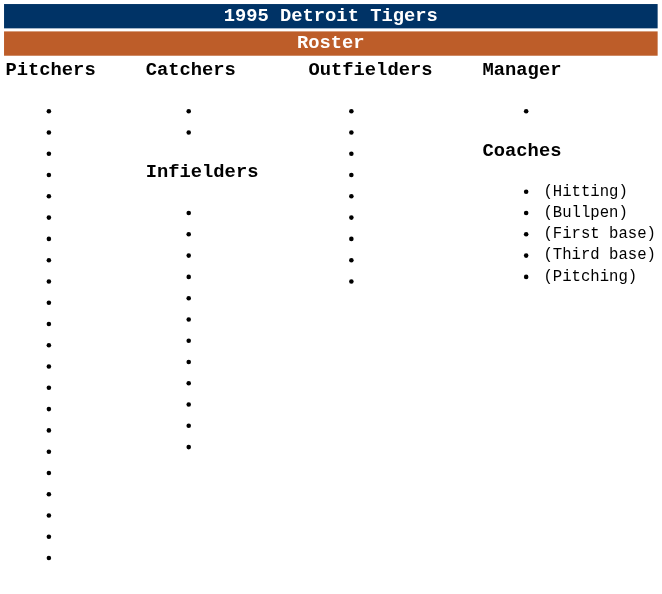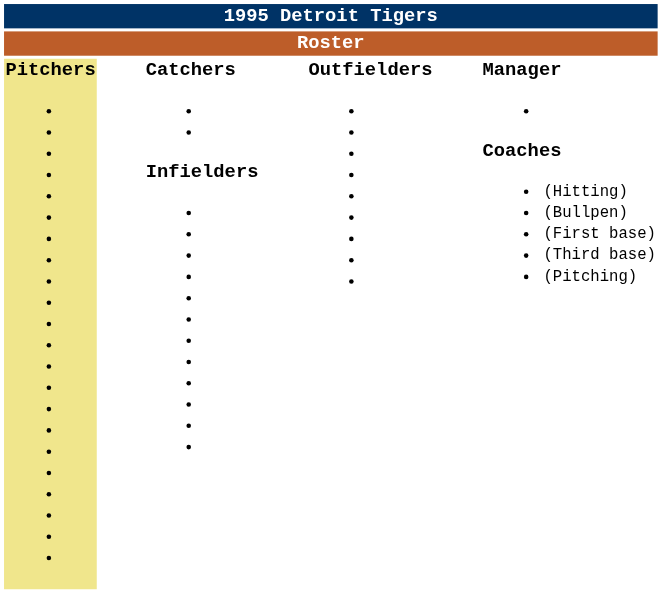(51, 314) no background -> (51, 314) khaki background
